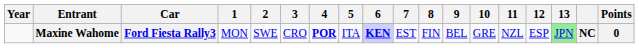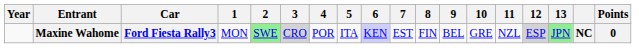(265, 33) no background -> (265, 33) lightgreen background
(295, 33) no background -> (295, 33) lightgrey background
(324, 33) bold -> (323, 33) normal
(378, 33) bold -> (375, 33) normal
(539, 33) no background -> (536, 33) lightgrey background
